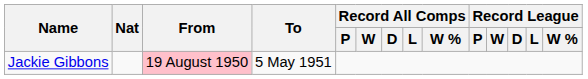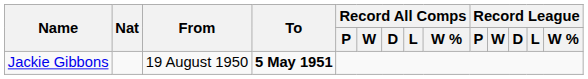(197, 62) pink background -> (197, 62) no background
(293, 62) normal -> (294, 62) bold
